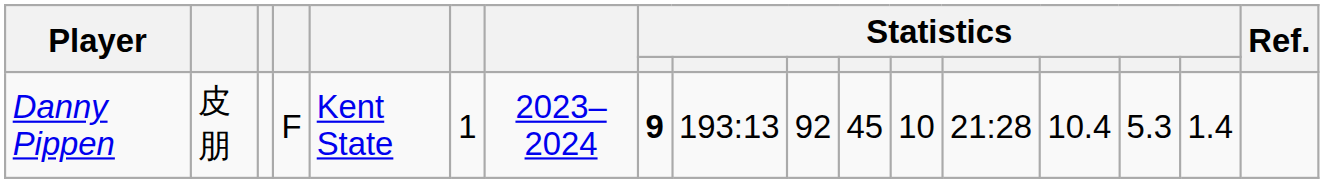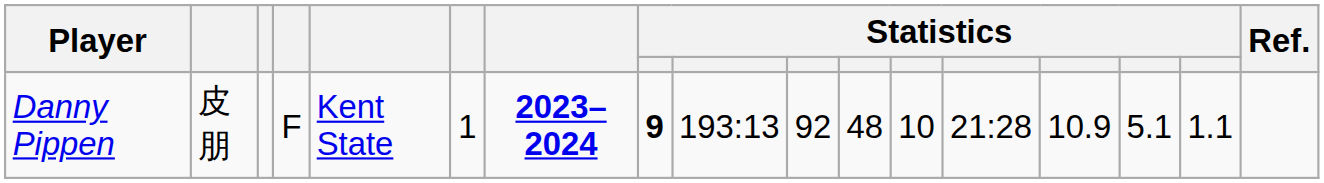(561, 125) normal -> (561, 125) bold
(865, 125) 45 -> (865, 125) 48
(1079, 125) 10.4 -> (1079, 125) 10.9
(1149, 125) 5.3 -> (1149, 125) 5.1
(1210, 125) 1.4 -> (1210, 125) 1.1
